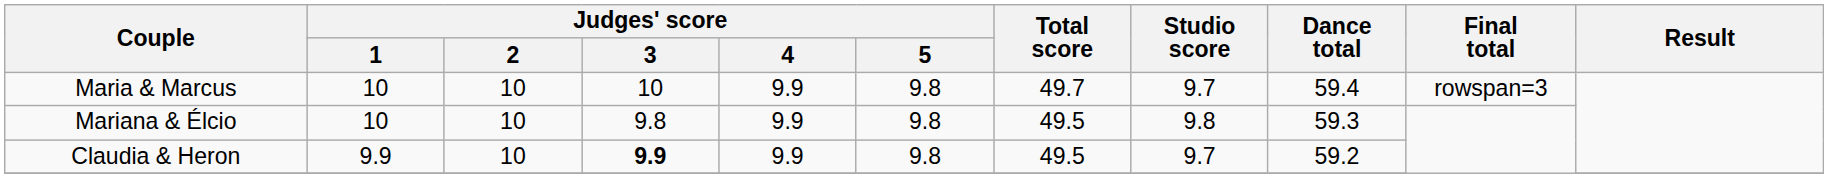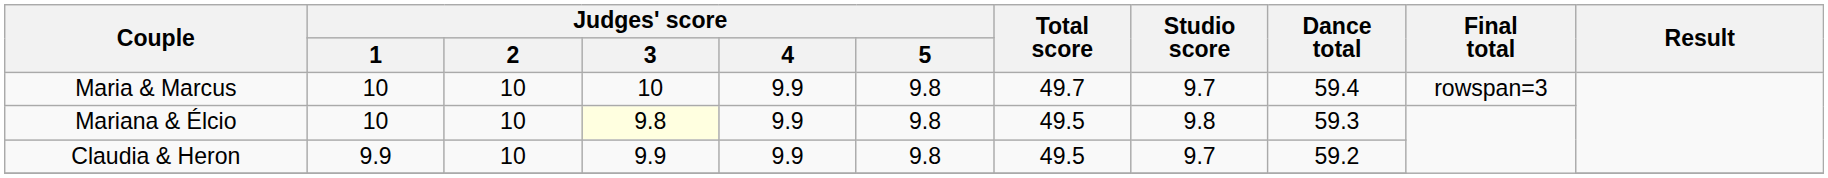(650, 122) no background -> (650, 122) lightyellow background
(650, 155) bold -> (650, 155) normal
